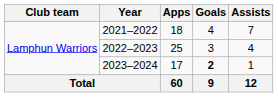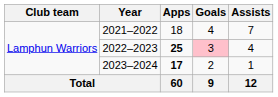(177, 48) normal -> (177, 48) bold
(211, 48) no background -> (211, 48) pink background
(177, 65) normal -> (177, 65) bold
(211, 65) bold -> (211, 65) normal
